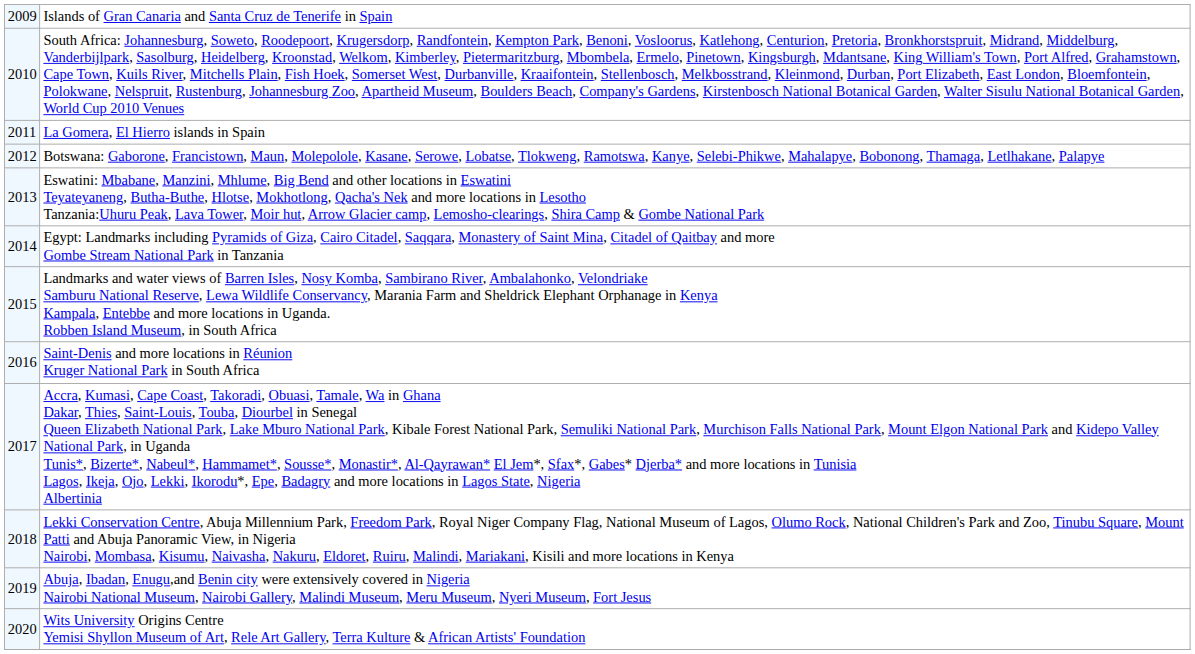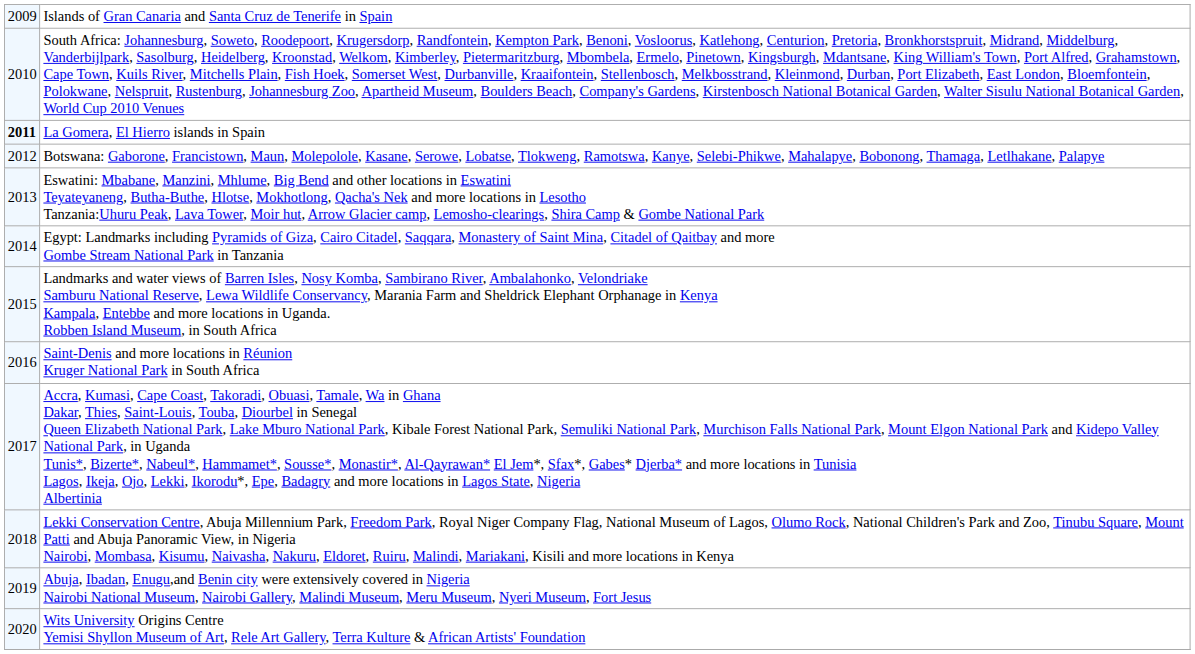(22, 132) normal -> (22, 132) bold
